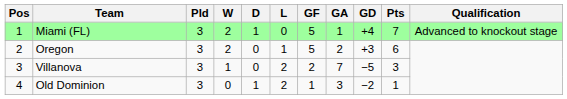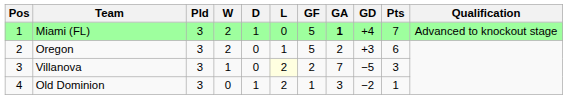(340, 31) normal -> (340, 31) bold
(284, 67) no background -> (284, 67) lightyellow background
